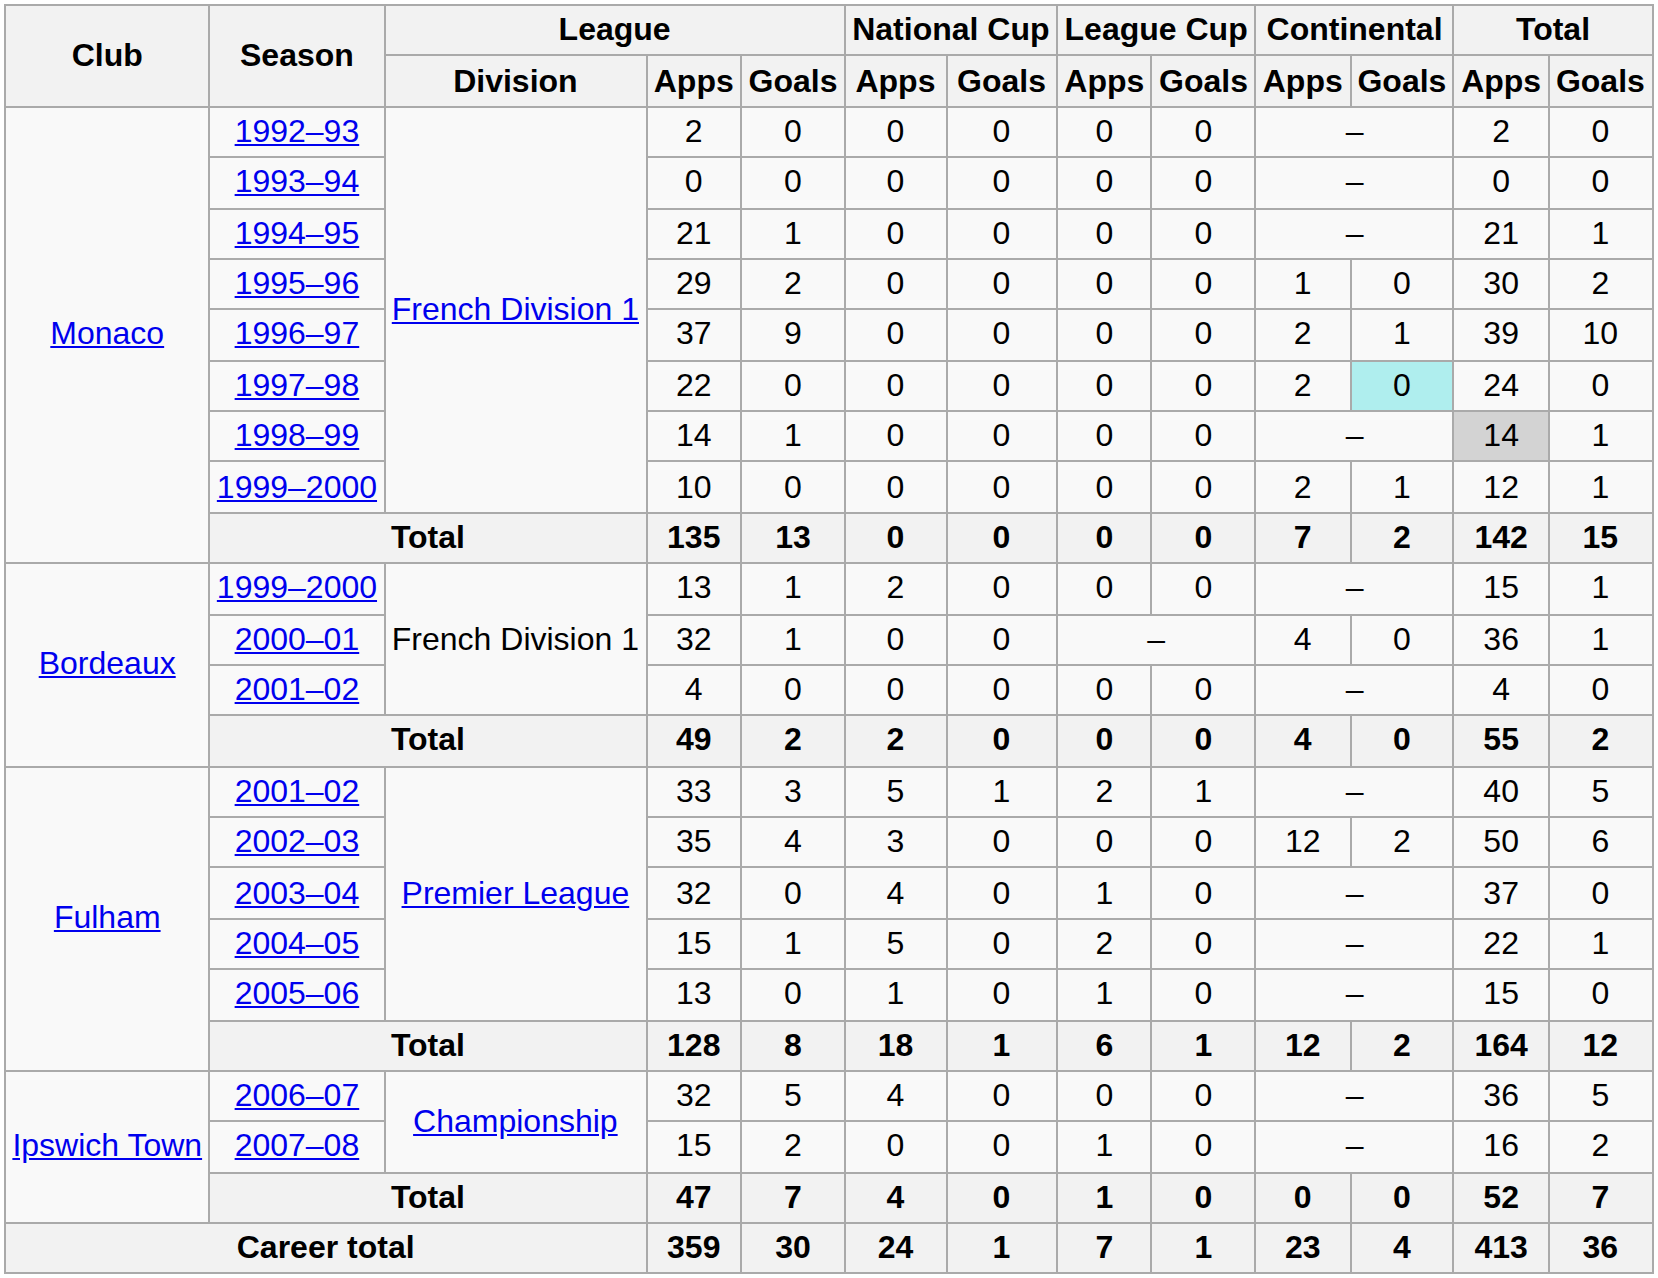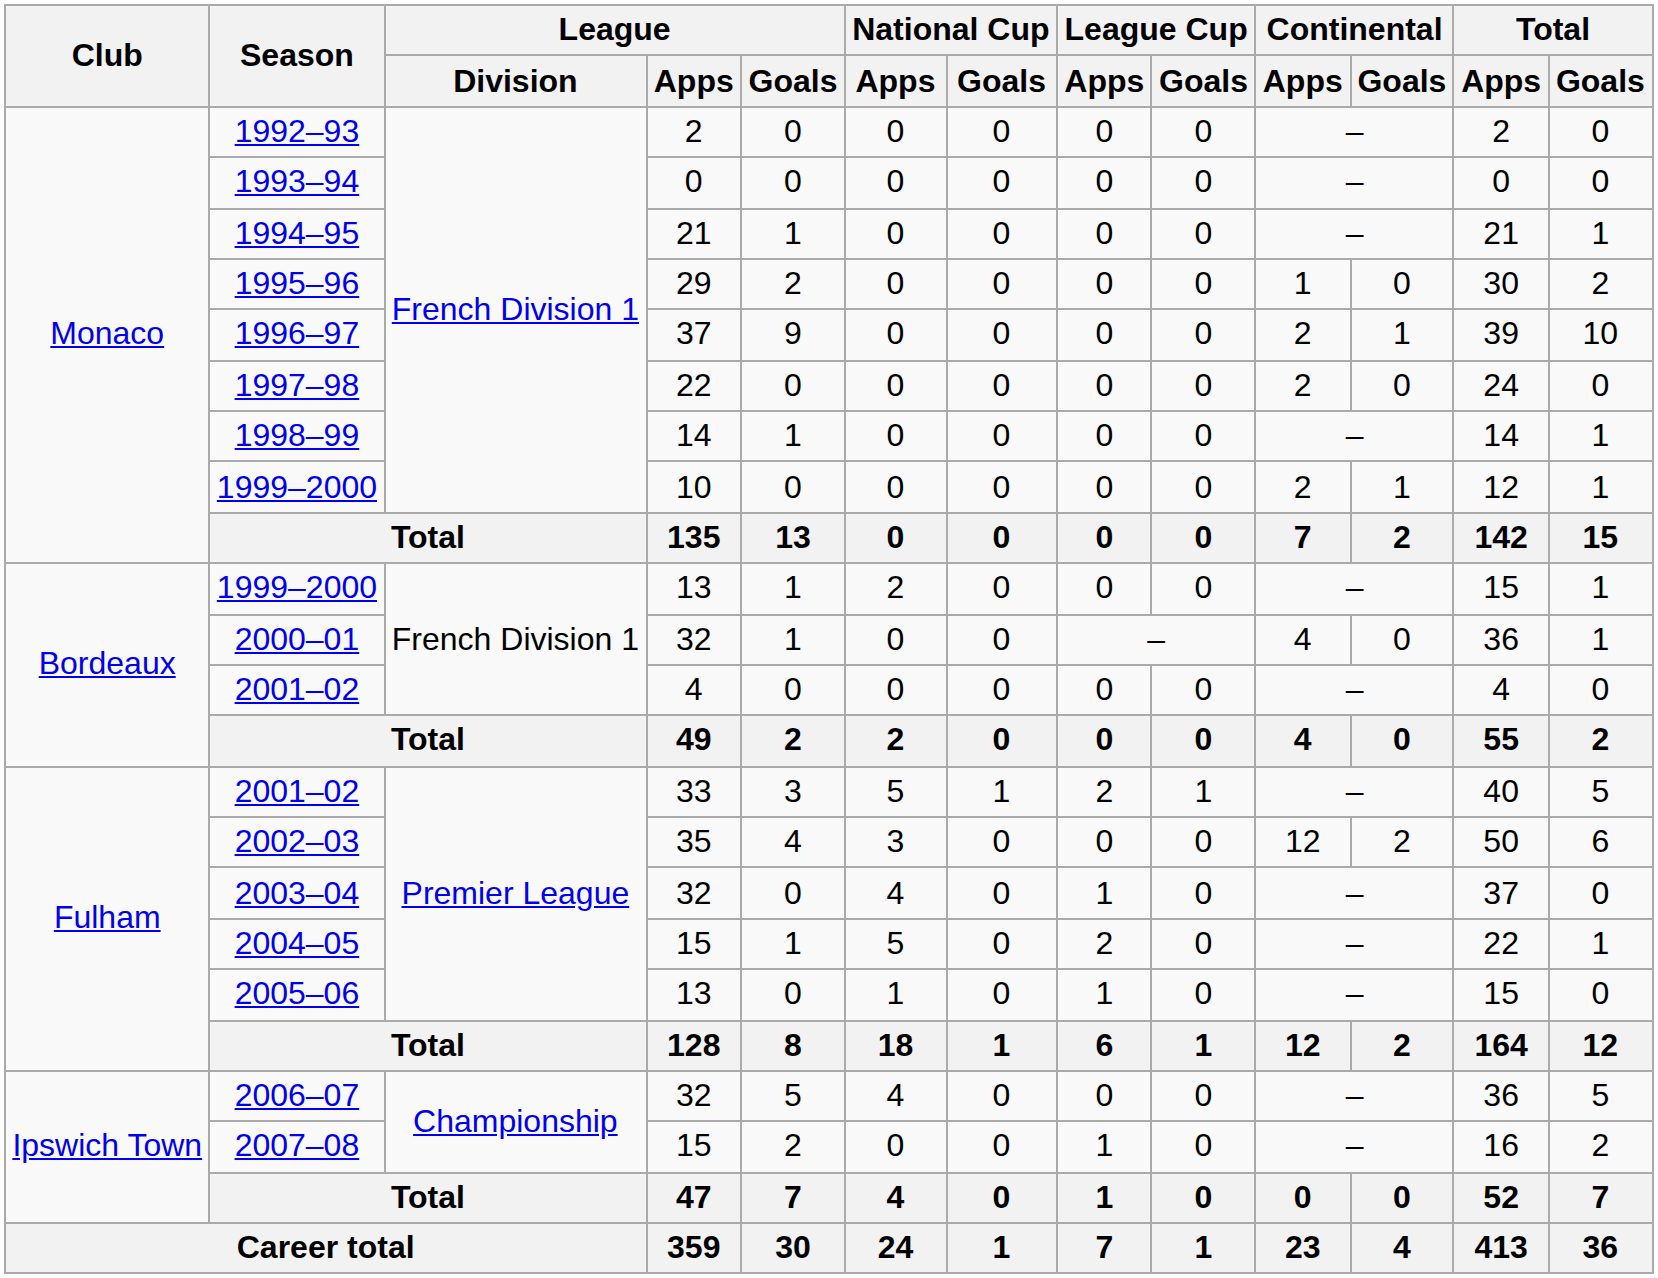(1402, 385) paleturquoise background -> (1402, 385) no background
(1501, 435) lightgrey background -> (1501, 435) no background
